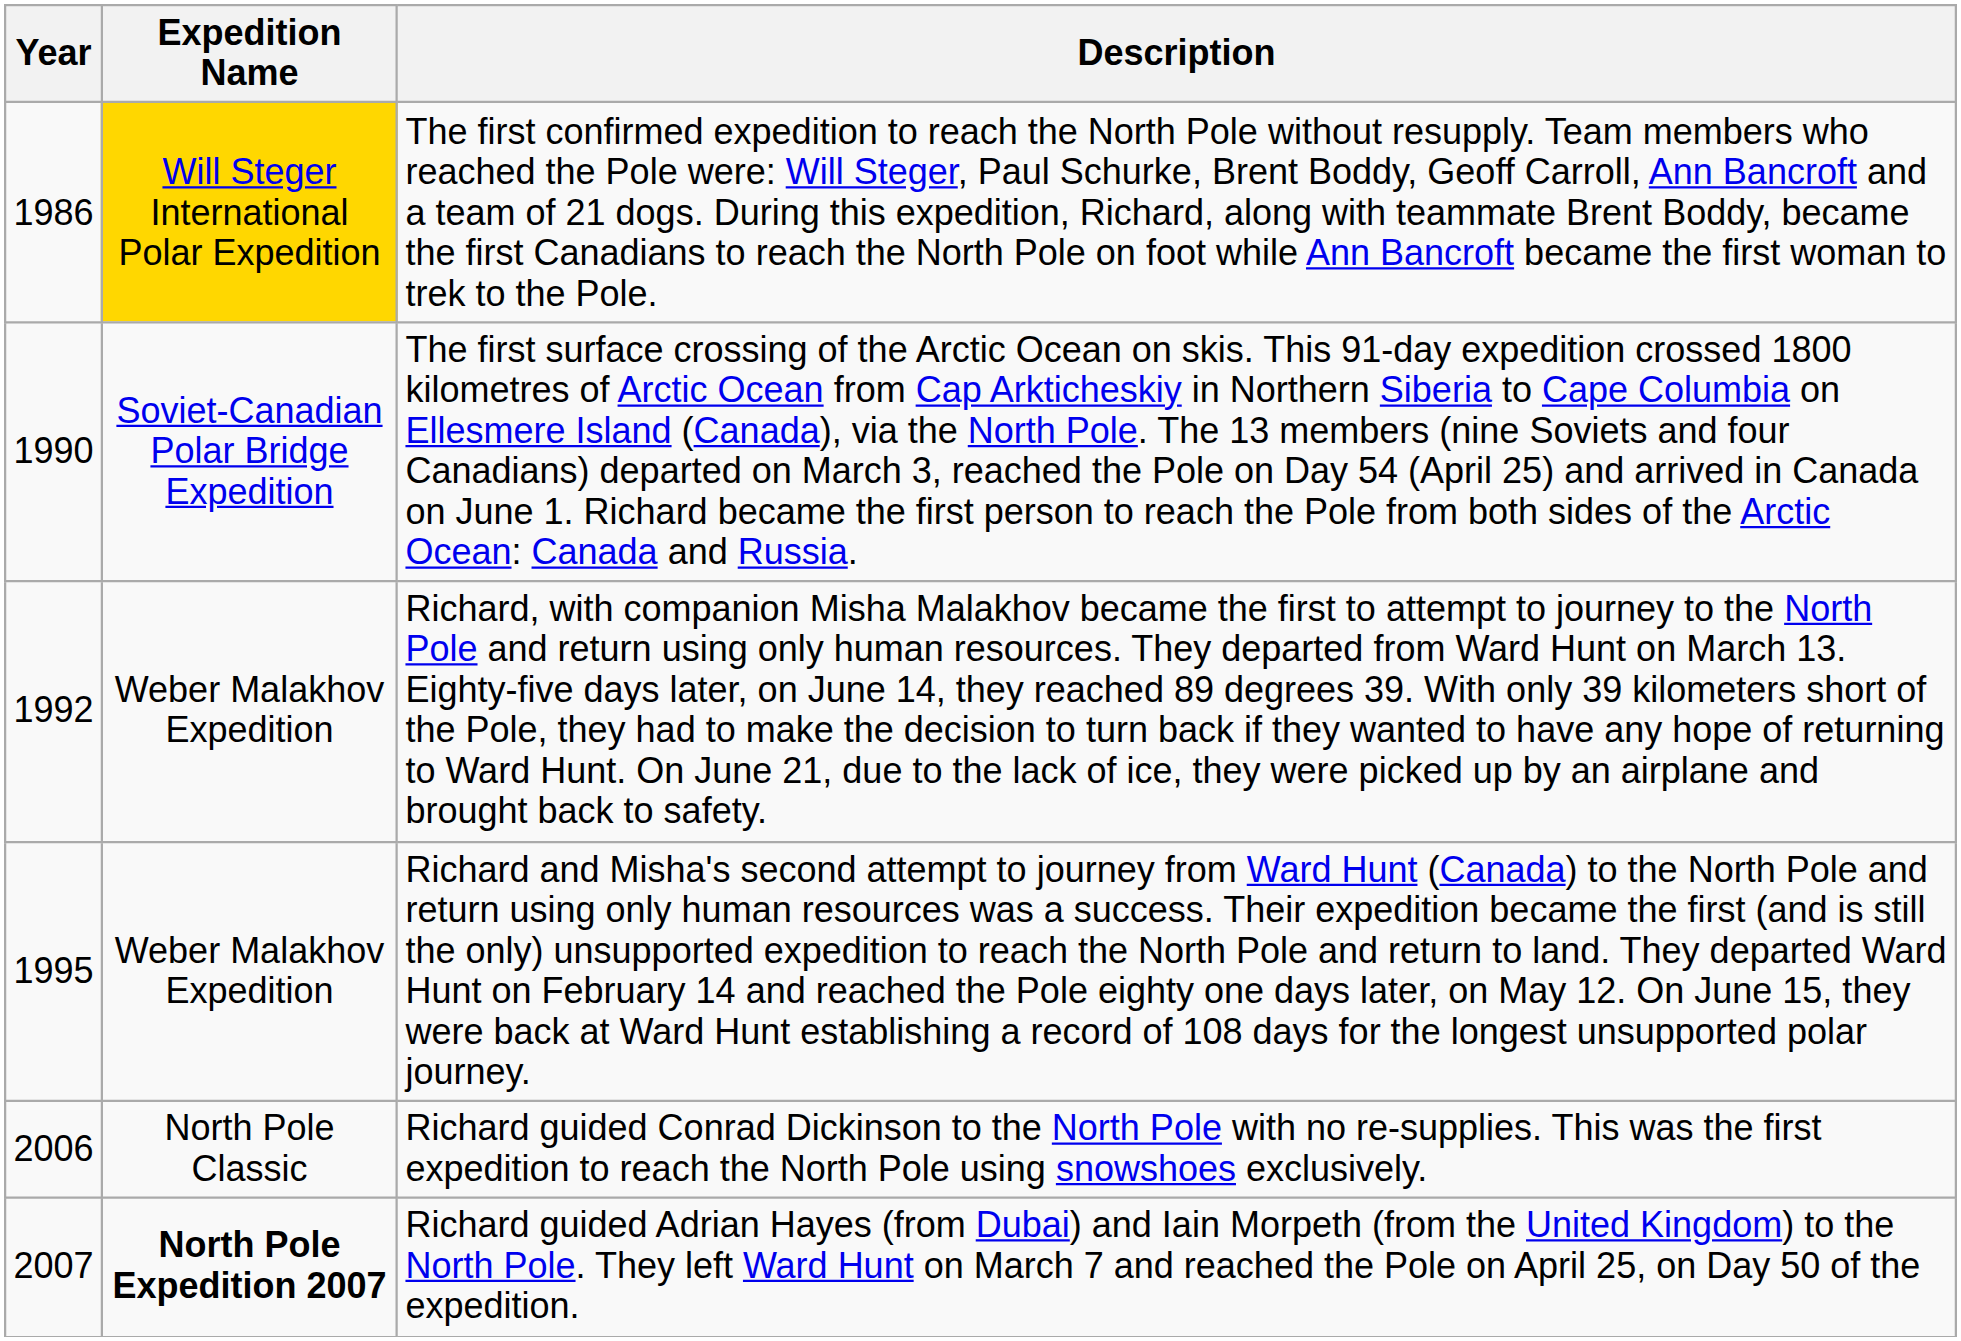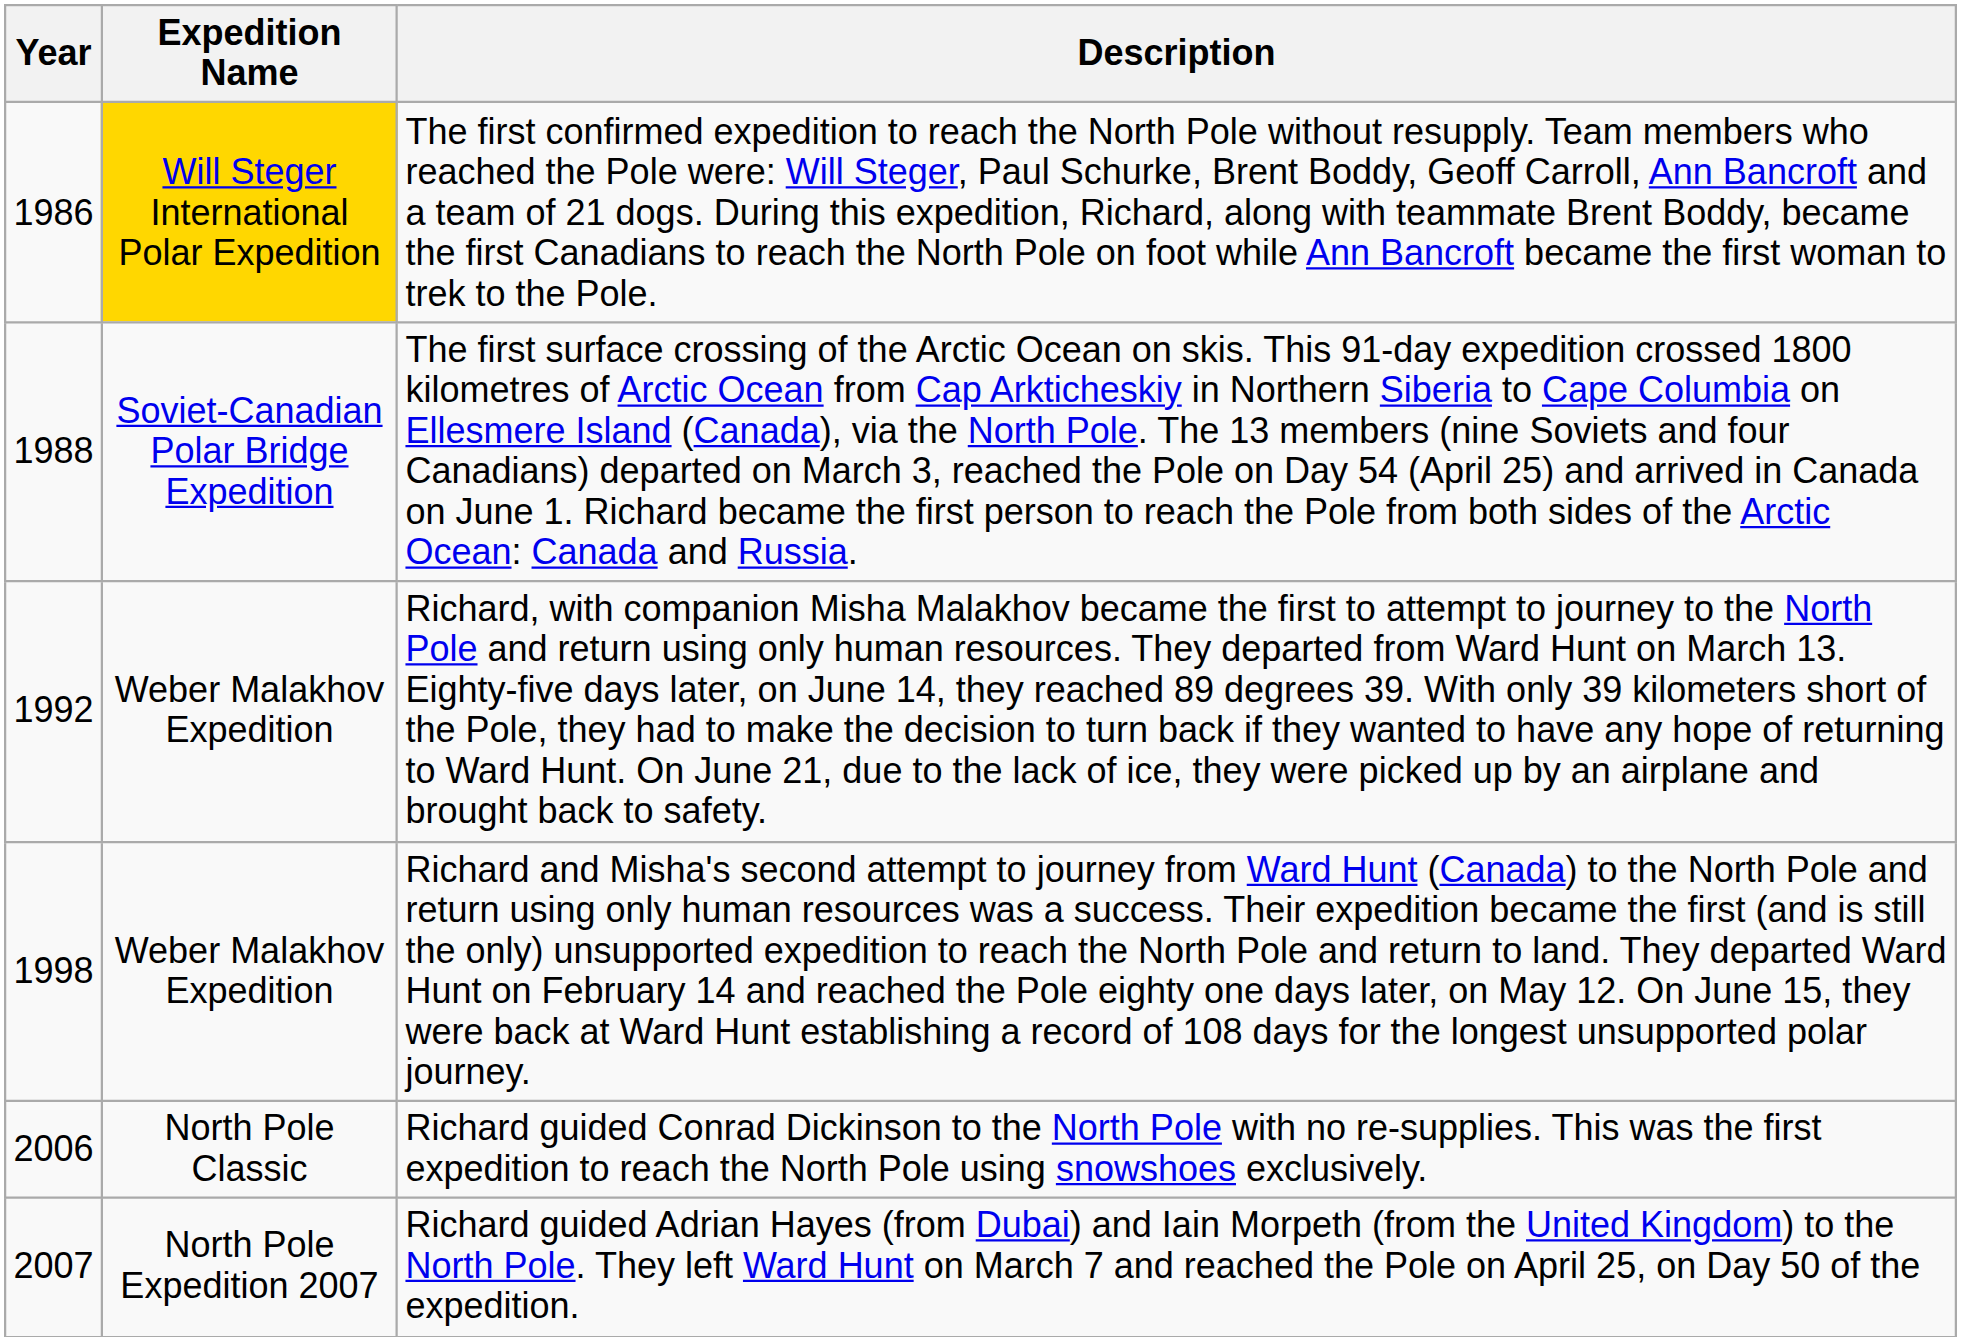(53, 450) 1990 -> (53, 450) 1988
(53, 970) 1995 -> (53, 970) 1998
(249, 1266) bold -> (249, 1266) normal
